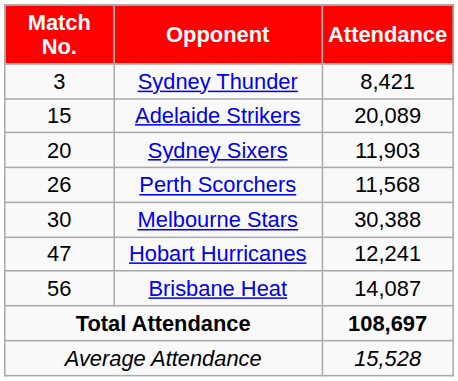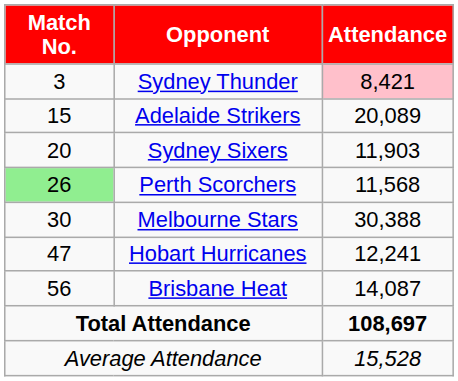(388, 81) no background -> (388, 81) pink background
(59, 185) no background -> (59, 185) lightgreen background
